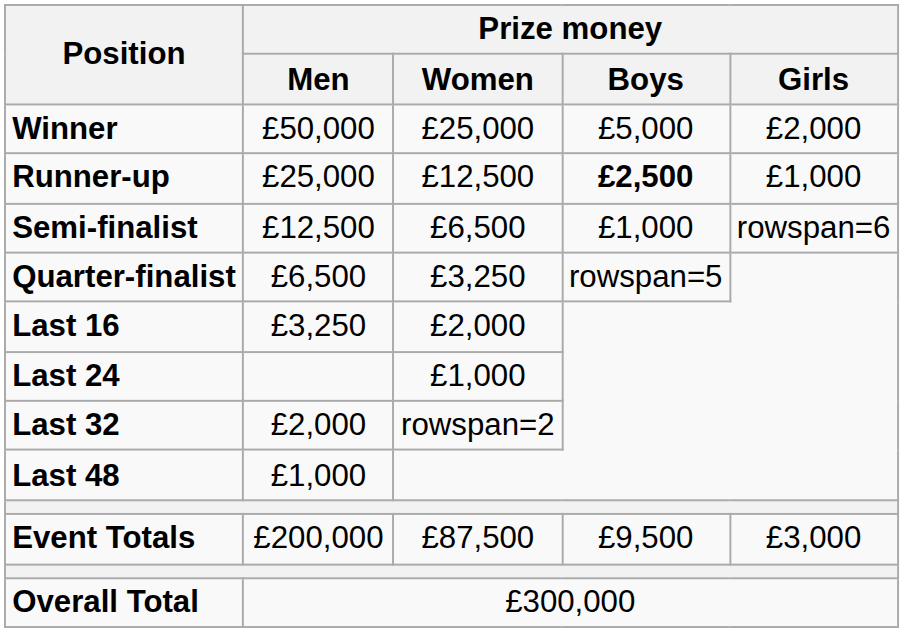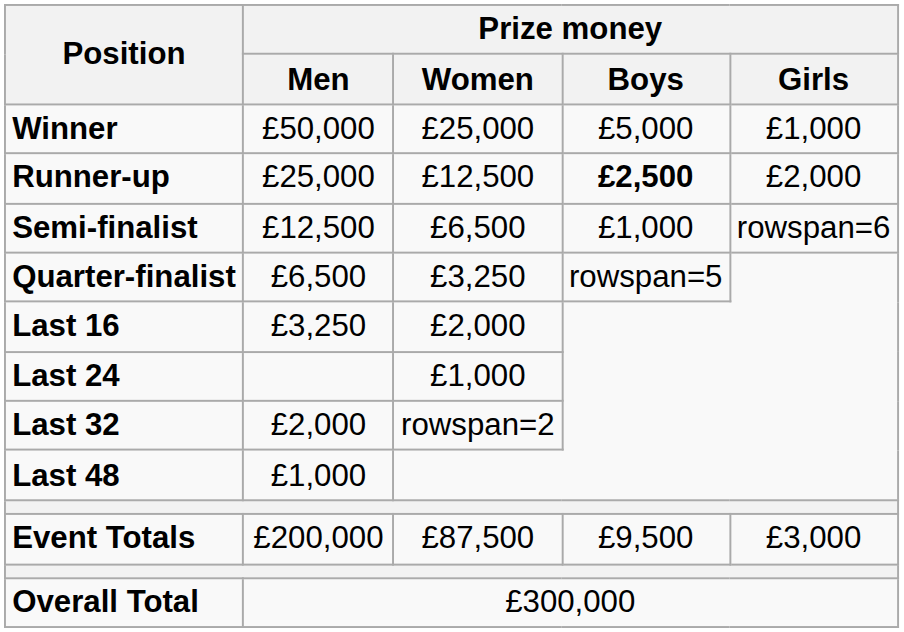(814, 128) £2,000 -> (814, 128) £1,000
(814, 177) £1,000 -> (814, 177) £2,000
